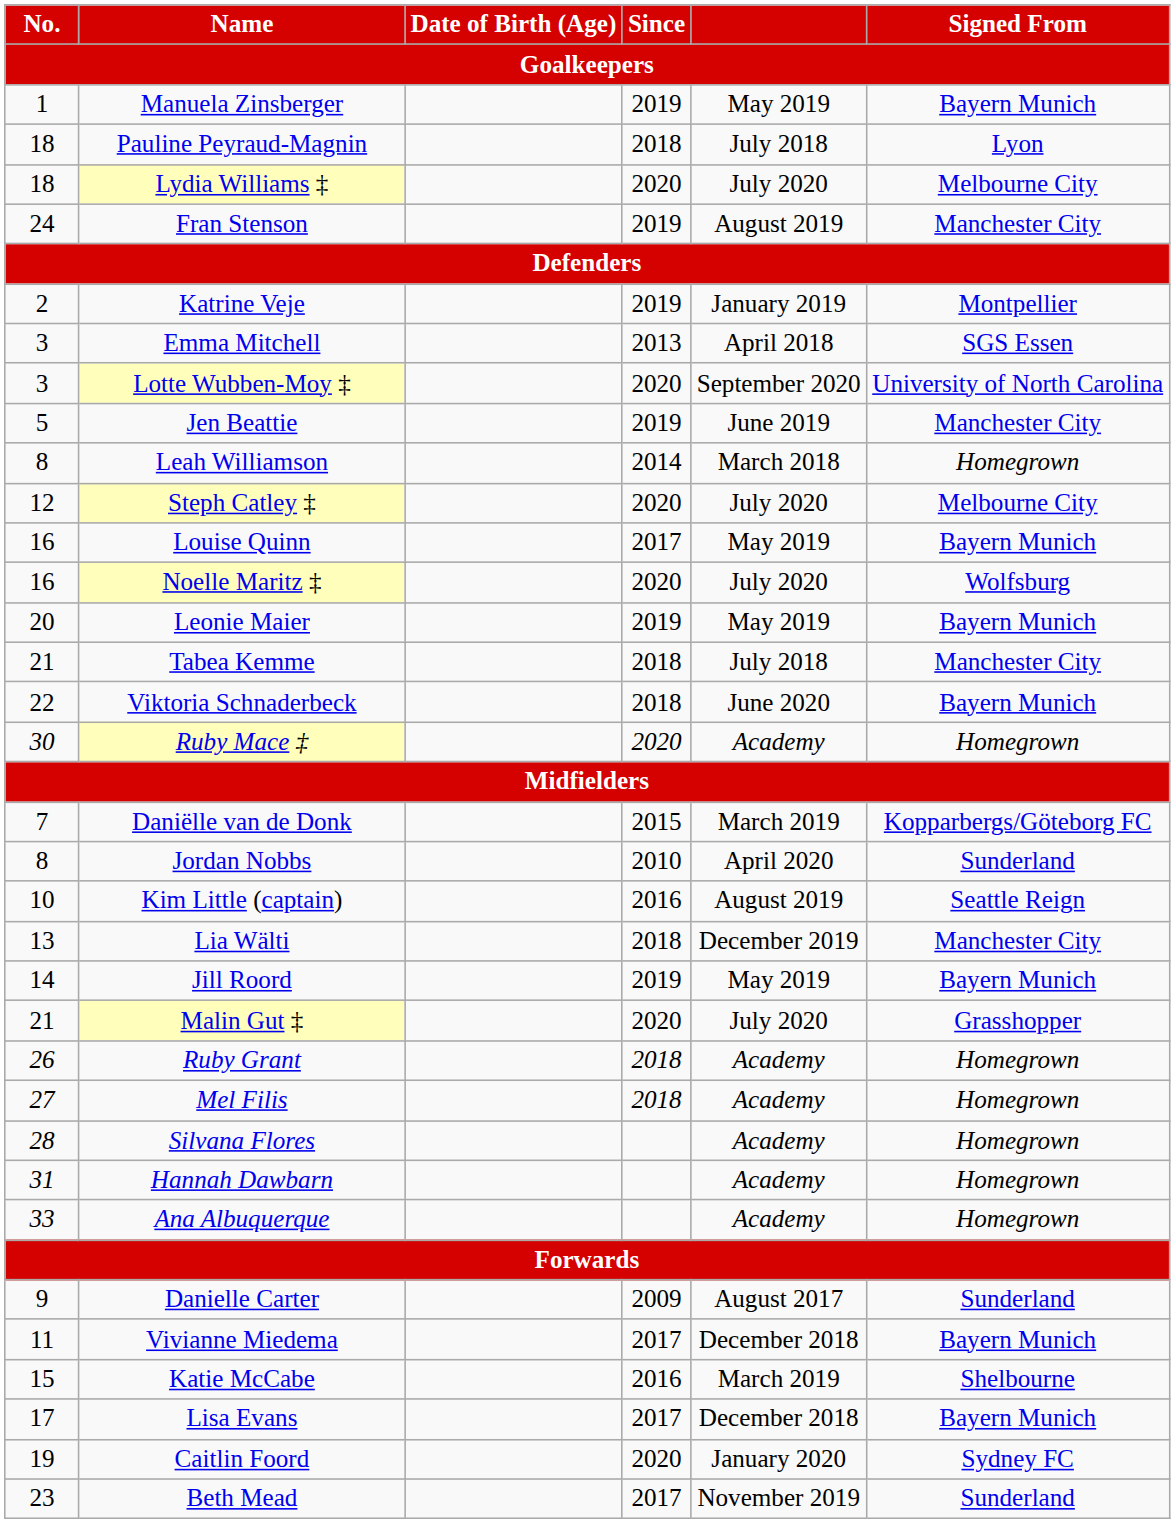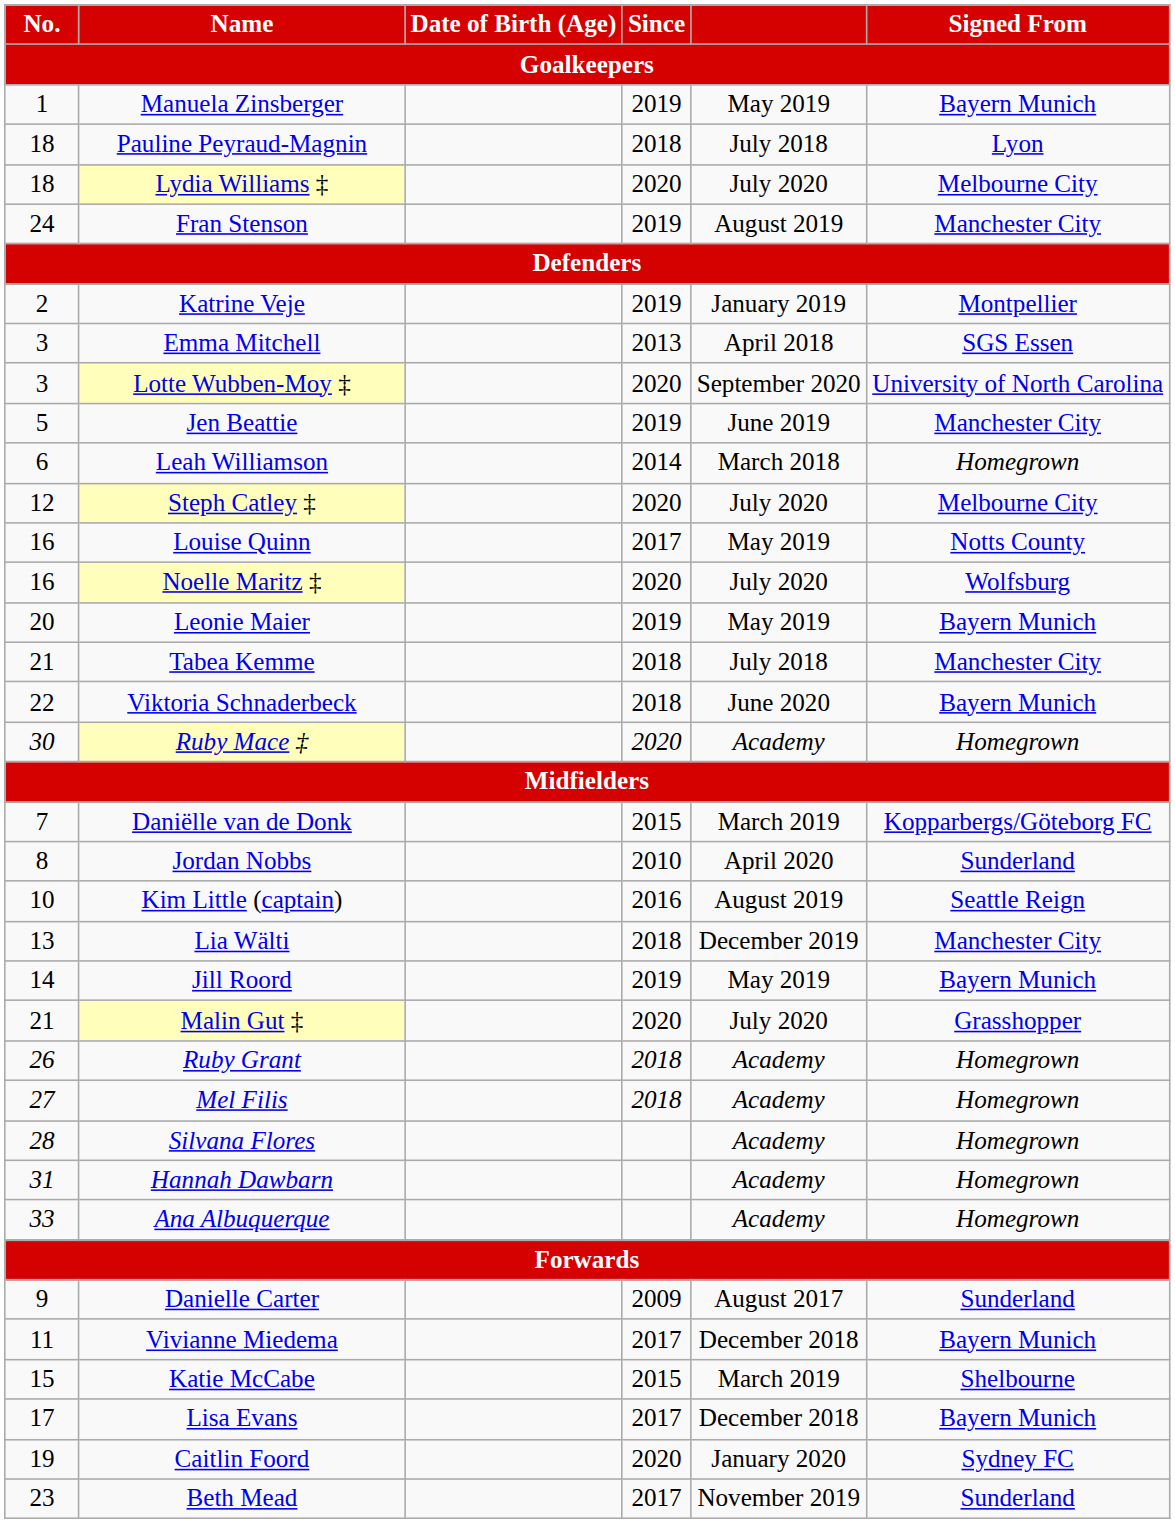(42, 462) 8 -> (42, 462) 6
(1018, 542) Bayern Munich -> (1018, 542) Notts County
(657, 1378) 2016 -> (657, 1378) 2015
